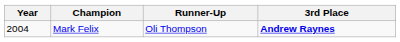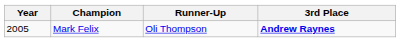(18, 29) 2004 -> (18, 29) 2005
